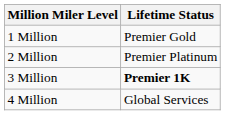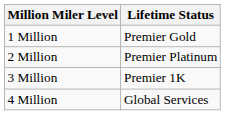(157, 78) bold -> (155, 78) normal
